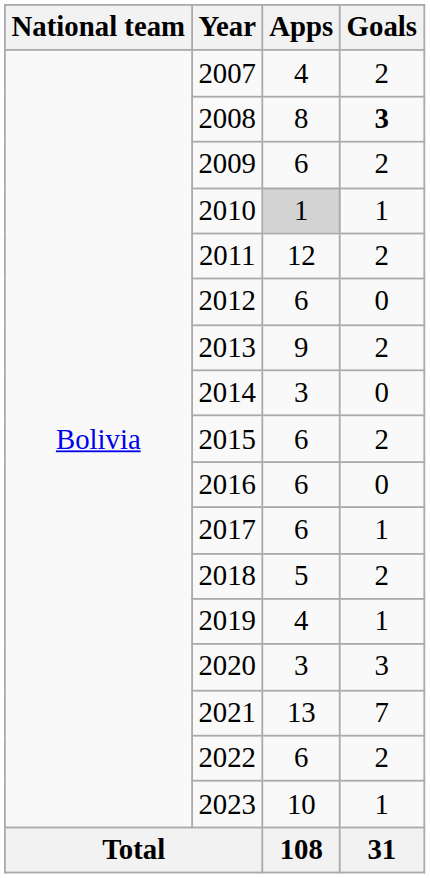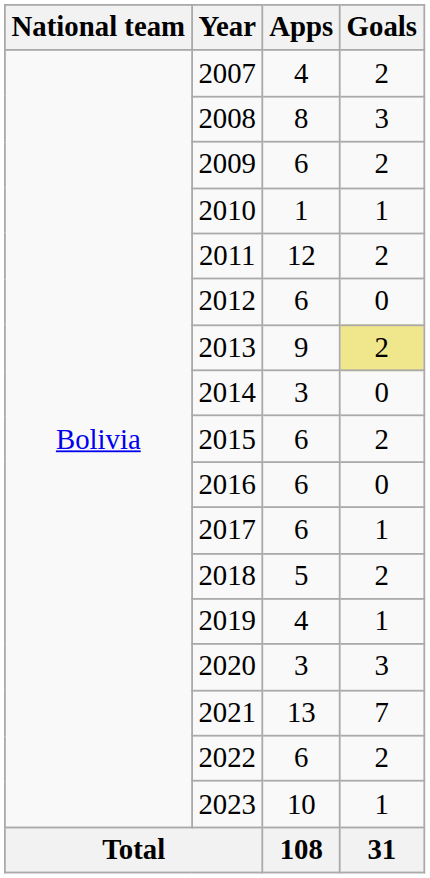(382, 118) bold -> (382, 118) normal
(301, 210) lightgrey background -> (301, 210) no background
(382, 347) no background -> (382, 347) khaki background
